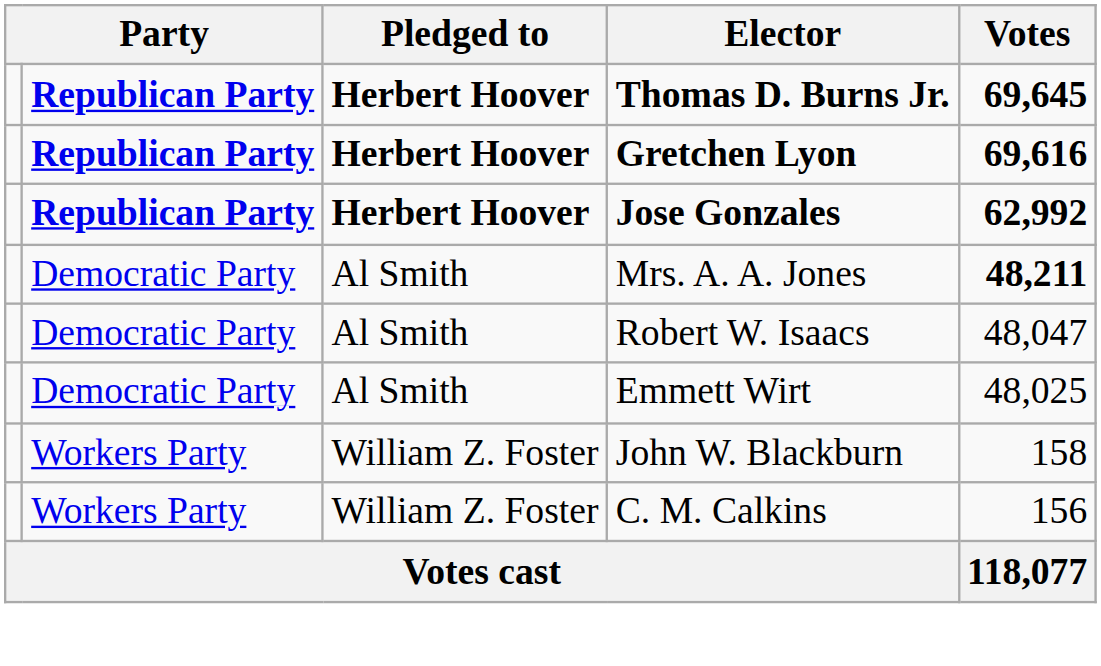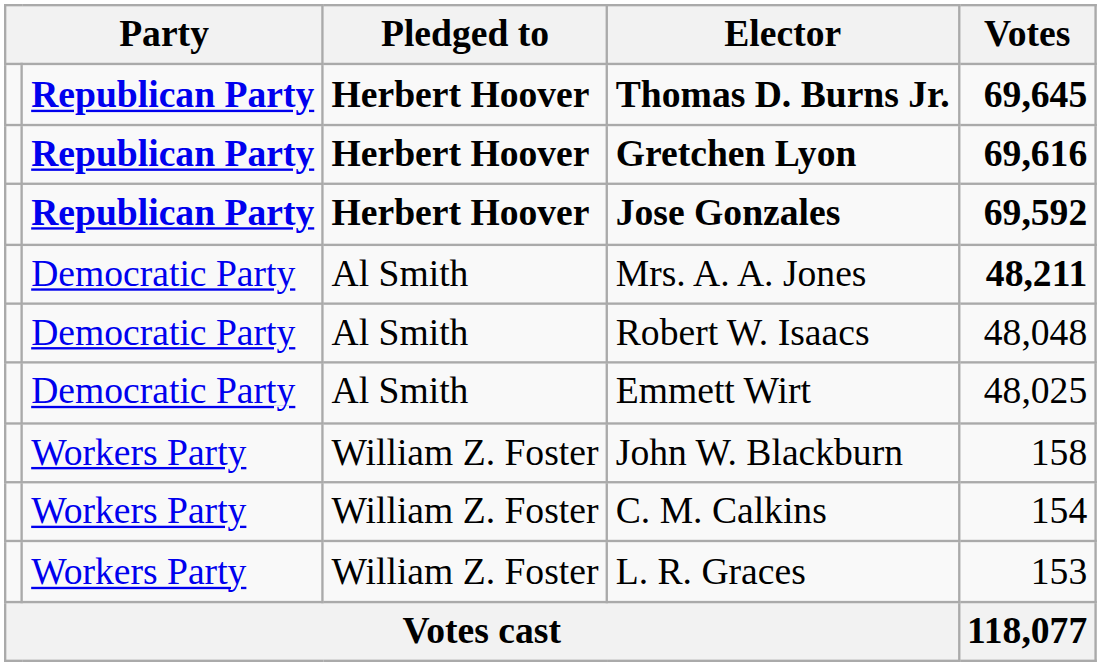(1036, 213) 62,992 -> (1036, 213) 69,592
(1036, 332) 48,047 -> (1036, 332) 48,048
(1059, 511) 156 -> (1059, 511) 154
+ row: (711, 570)
